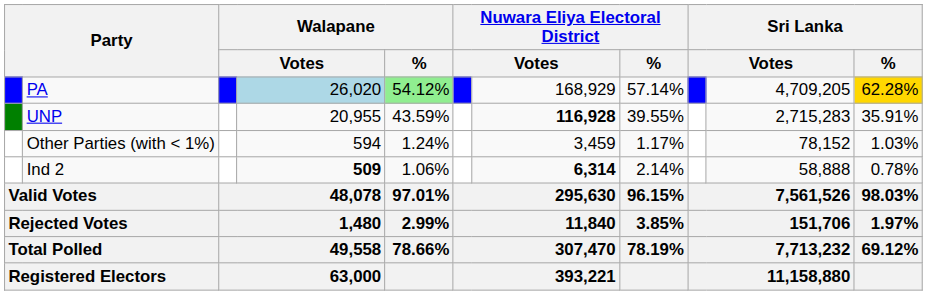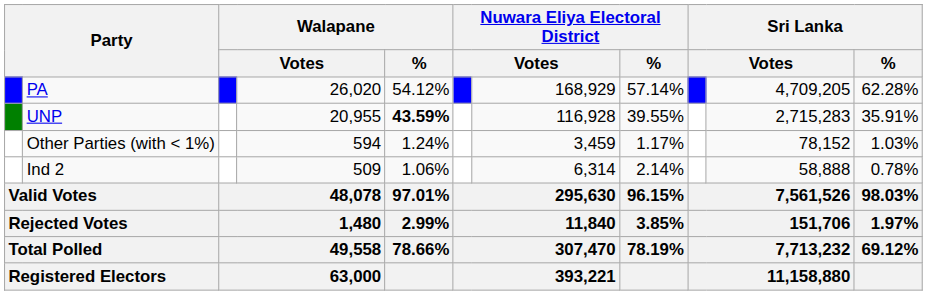(355, 90) lightblue background -> (355, 90) no background
(421, 90) lightgreen background -> (421, 90) no background
(890, 90) gold background -> (890, 90) no background
(421, 116) normal -> (421, 116) bold
(586, 116) bold -> (586, 116) normal
(367, 169) bold -> (367, 169) normal
(595, 169) bold -> (595, 169) normal
